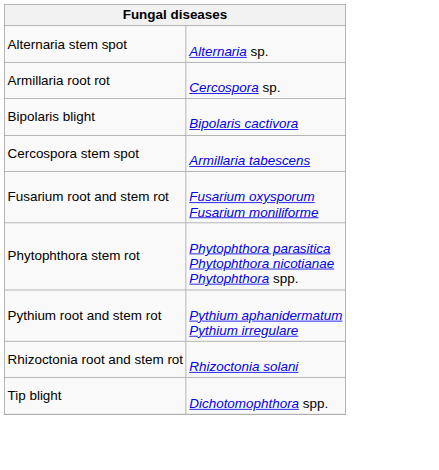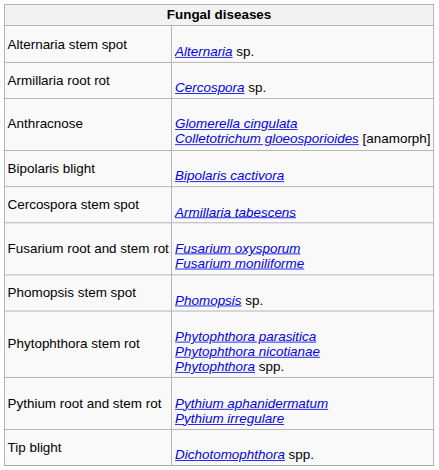+ row: (45, 124)
+ row: (72, 292)
- row: (95, 359)
